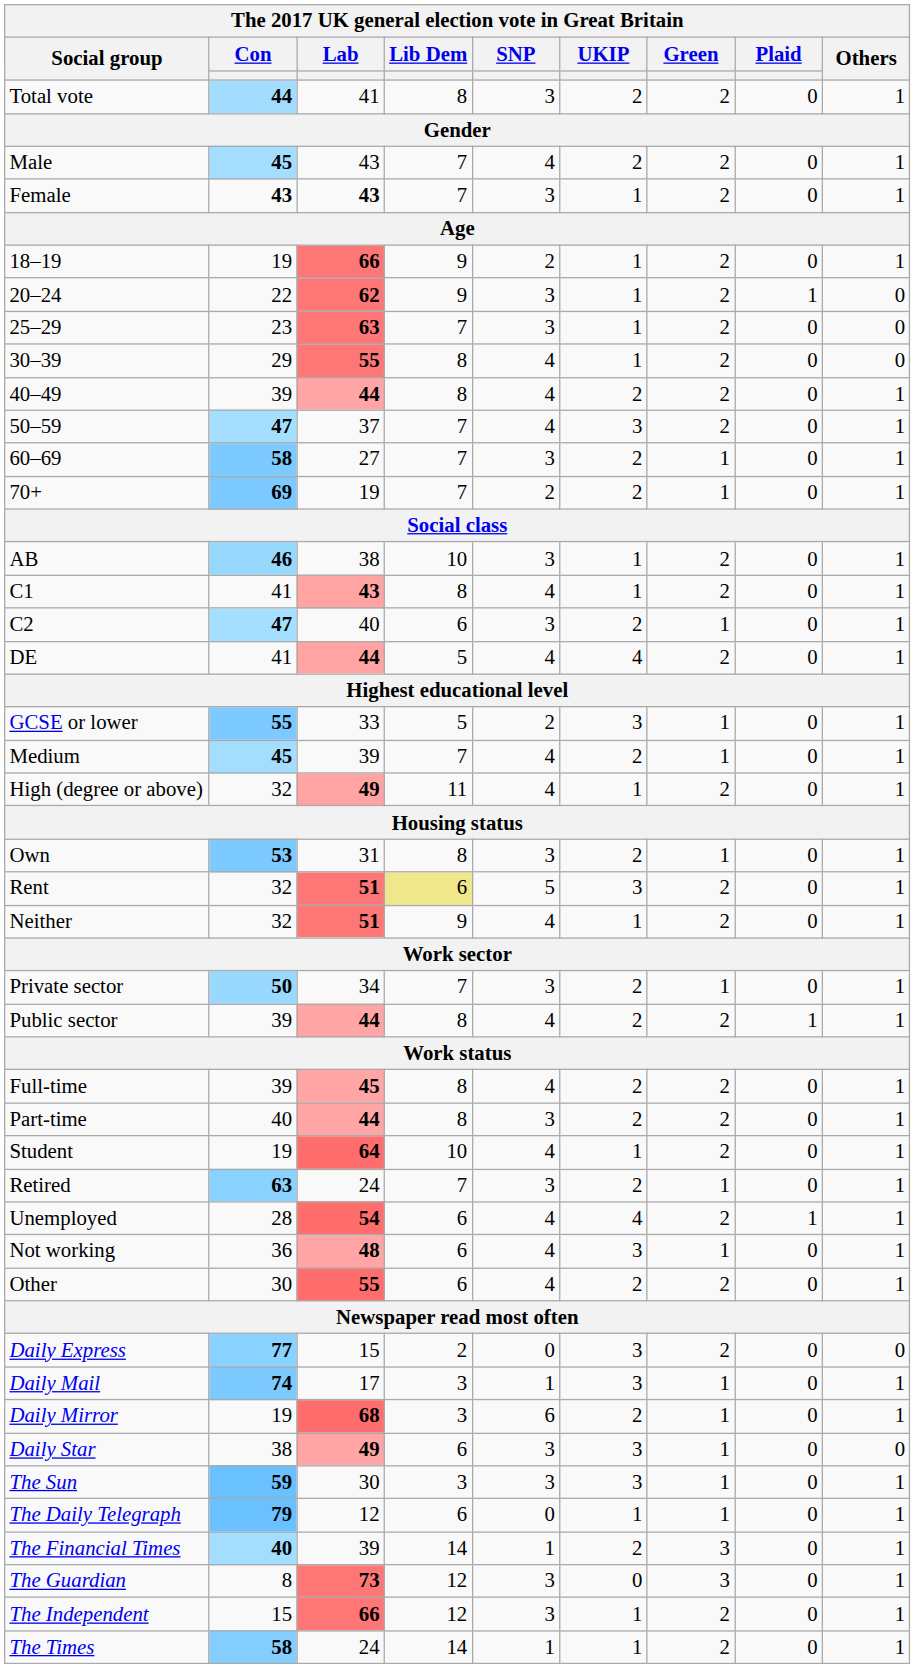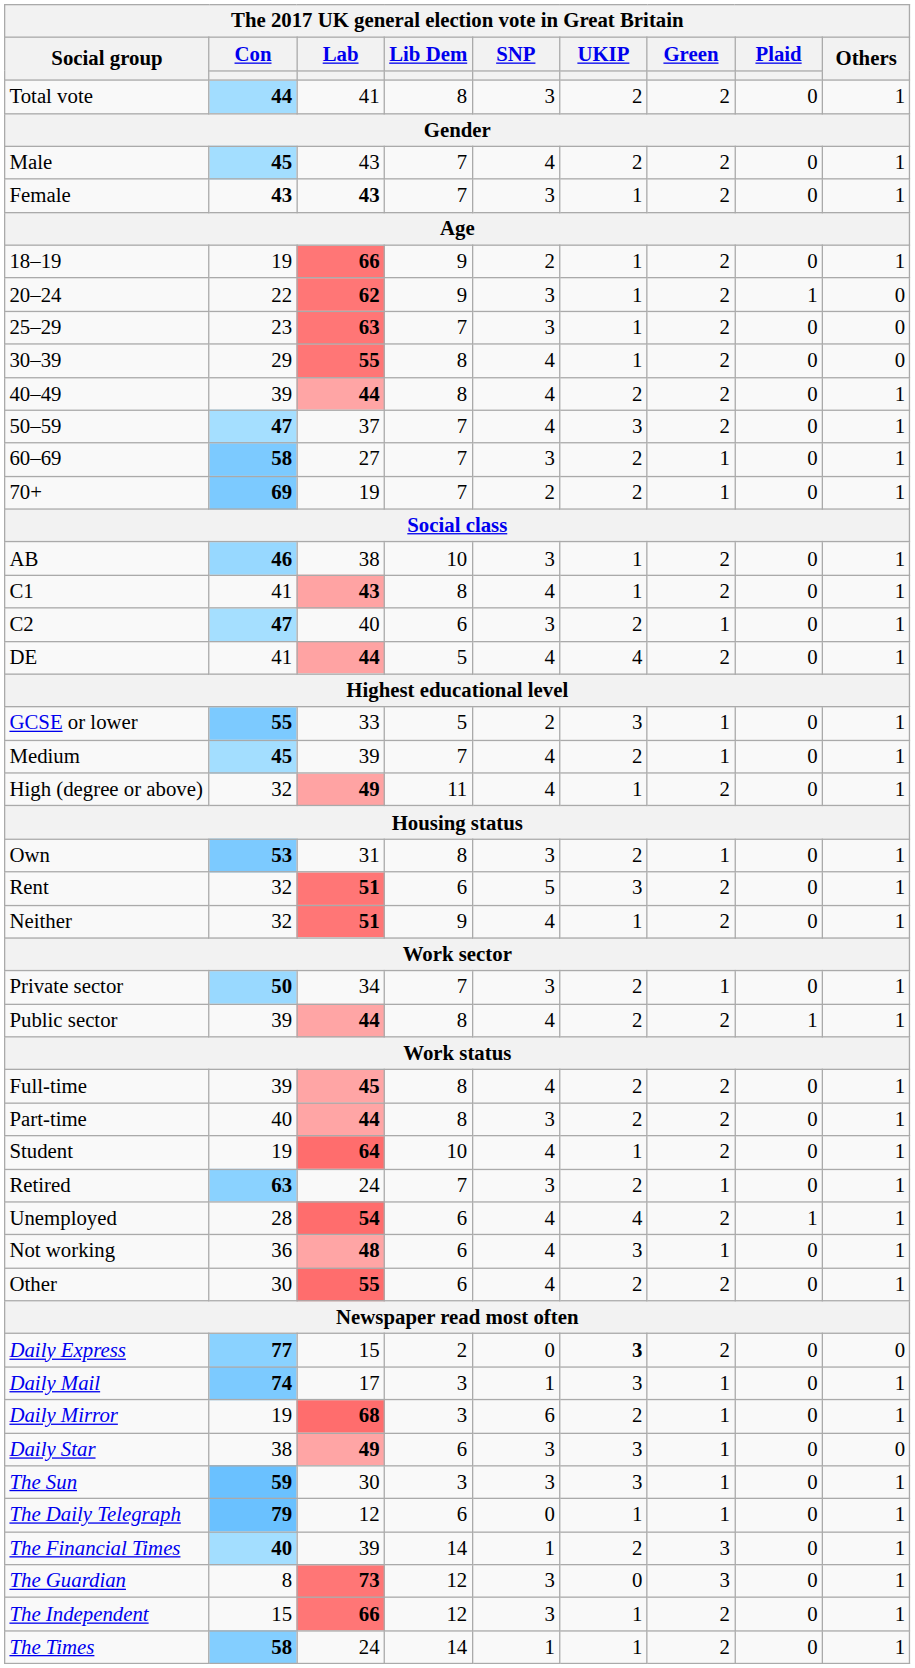(462, 888) khaki background -> (462, 888) no background
(637, 1350) normal -> (637, 1350) bold
